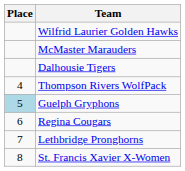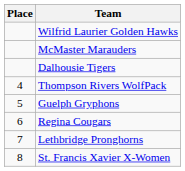(20, 103) lightblue background -> (20, 103) no background
